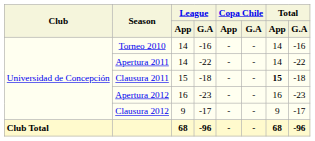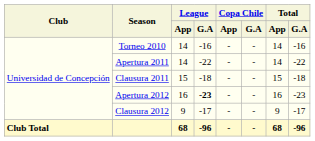(277, 78) bold -> (277, 78) normal
(205, 95) normal -> (205, 95) bold
